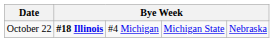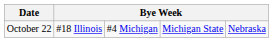(80, 29) bold -> (79, 29) normal
